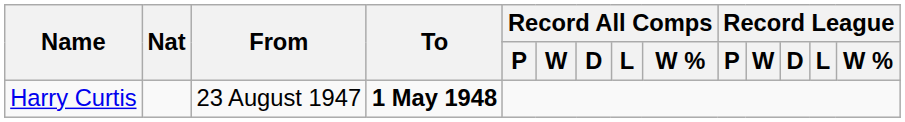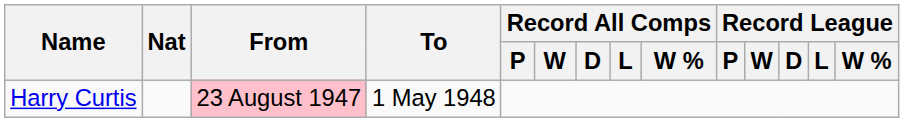(279, 98) no background -> (279, 98) pink background
(435, 98) bold -> (434, 98) normal
